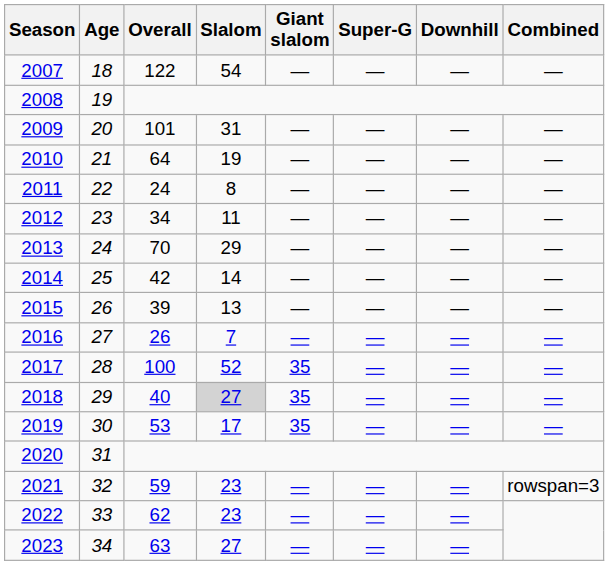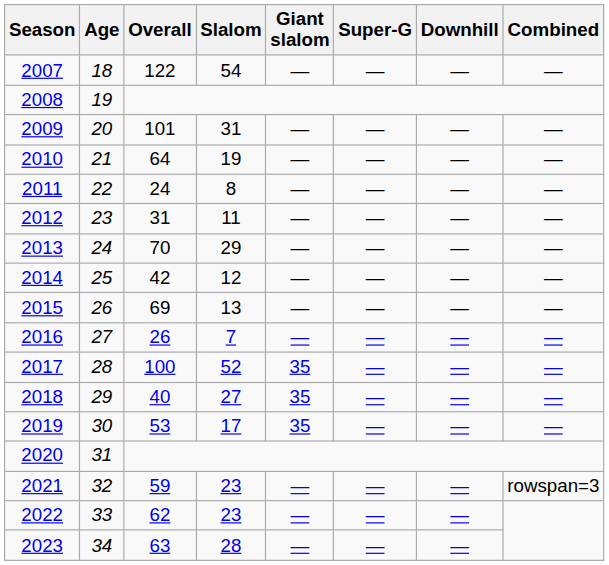(160, 218) 34 -> (160, 218) 31
(231, 277) 14 -> (231, 277) 12
(160, 307) 39 -> (160, 307) 69
(231, 396) lightgrey background -> (231, 396) no background
(231, 545) 27 -> (231, 545) 28
